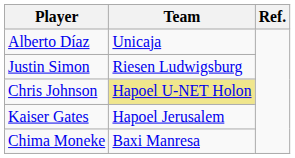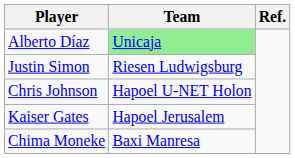(137, 41) no background -> (137, 41) lightgreen background
(182, 91) khaki background -> (182, 91) no background
